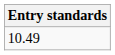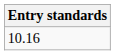(24, 38) 10.49 -> (24, 38) 10.16
